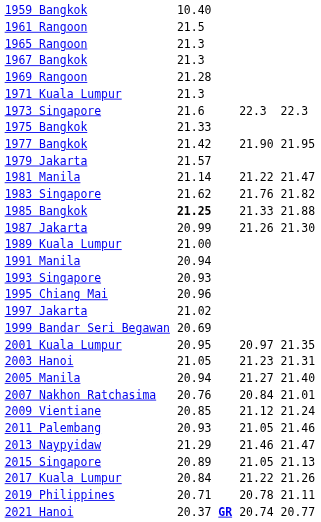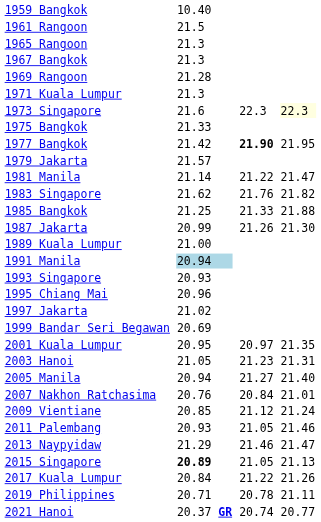(294, 111) no background -> (294, 111) lightyellow background
(256, 144) normal -> (256, 144) bold
(194, 211) bold -> (194, 211) normal
(194, 261) no background -> (194, 261) lightblue background
(194, 462) normal -> (194, 462) bold
